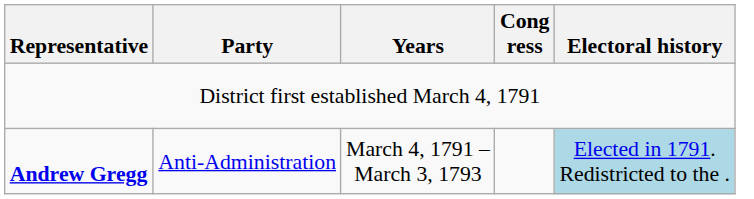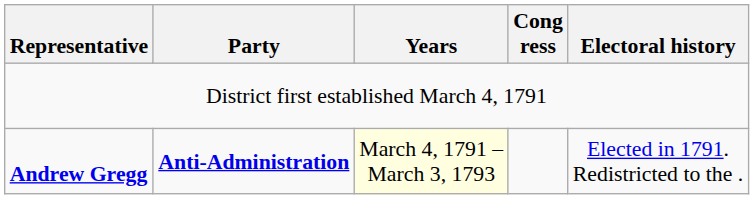(247, 161) normal -> (254, 161) bold
(418, 161) no background -> (431, 161) lightyellow background
(645, 161) lightblue background -> (658, 161) no background
